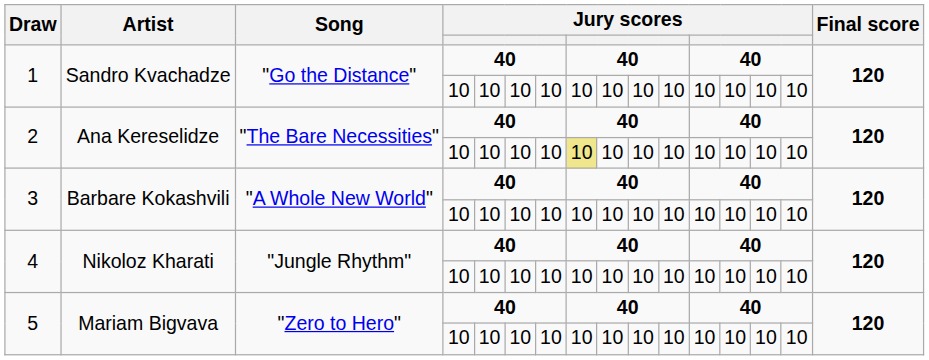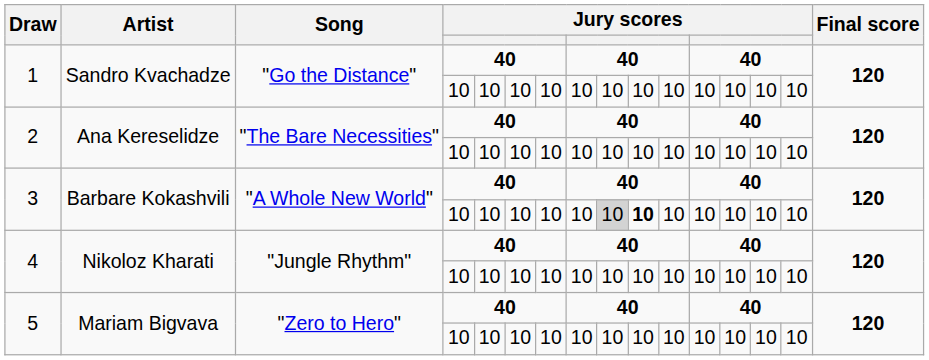(582, 152) khaki background -> (582, 152) no background
(612, 214) no background -> (612, 214) lightgrey background
(643, 214) normal -> (643, 214) bold
